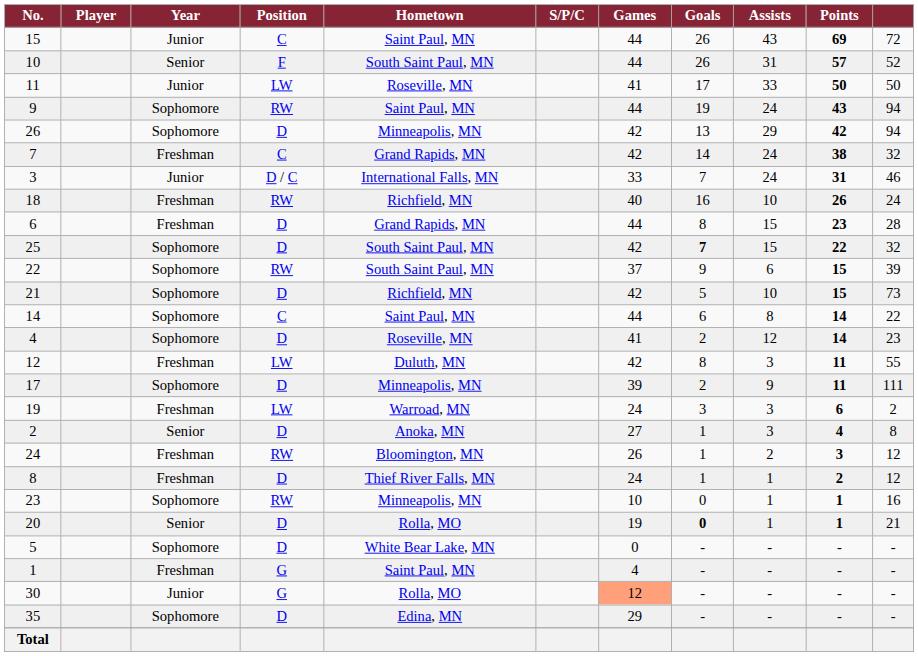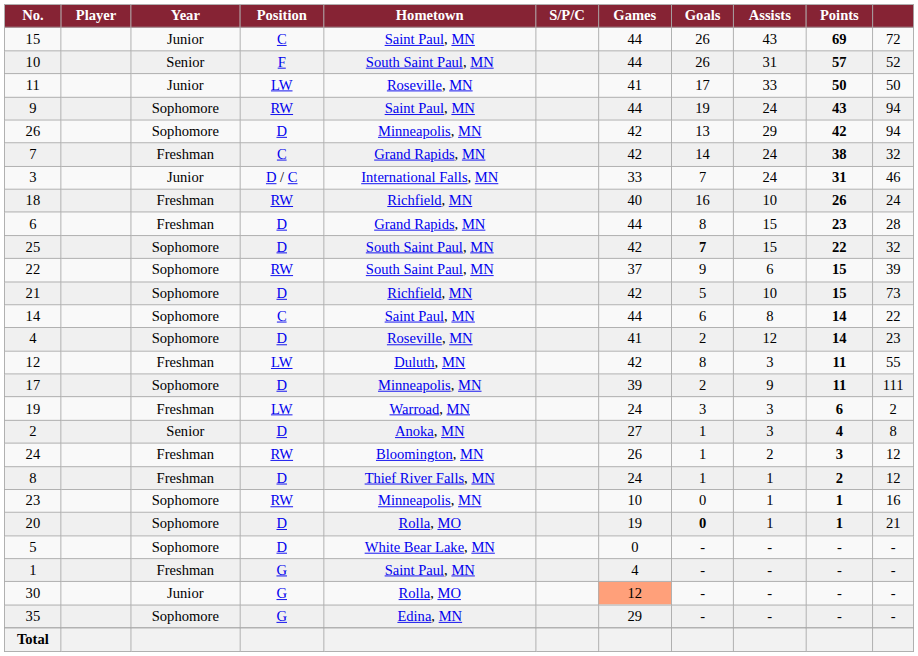(185, 524) Senior -> (185, 524) Sophomore
(282, 616) D -> (282, 616) G
